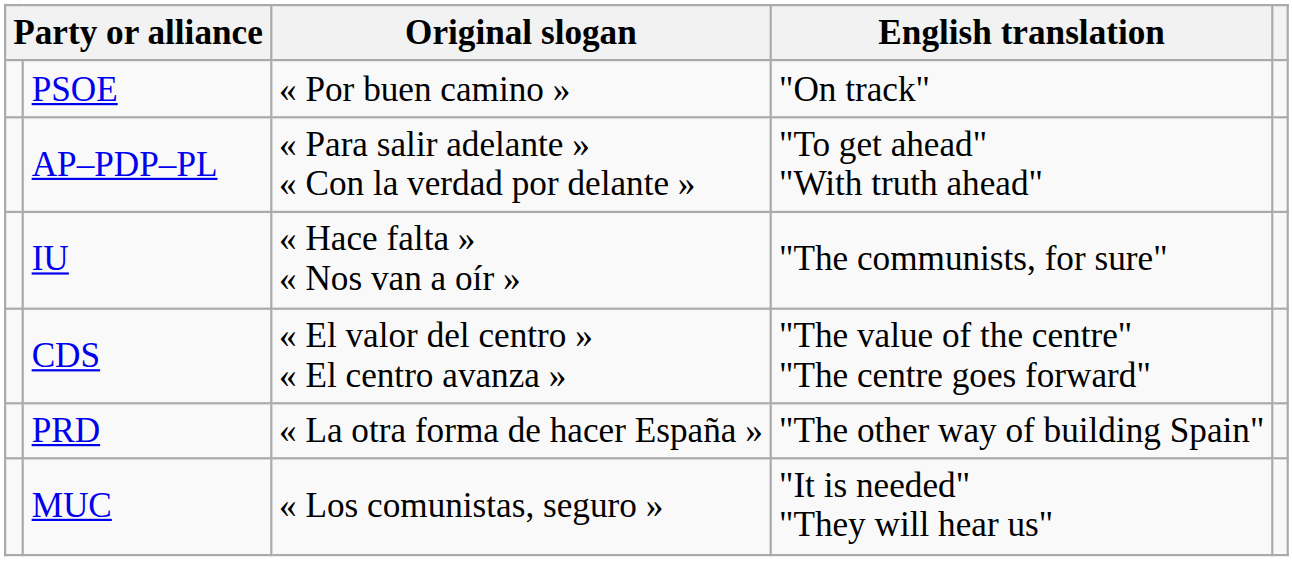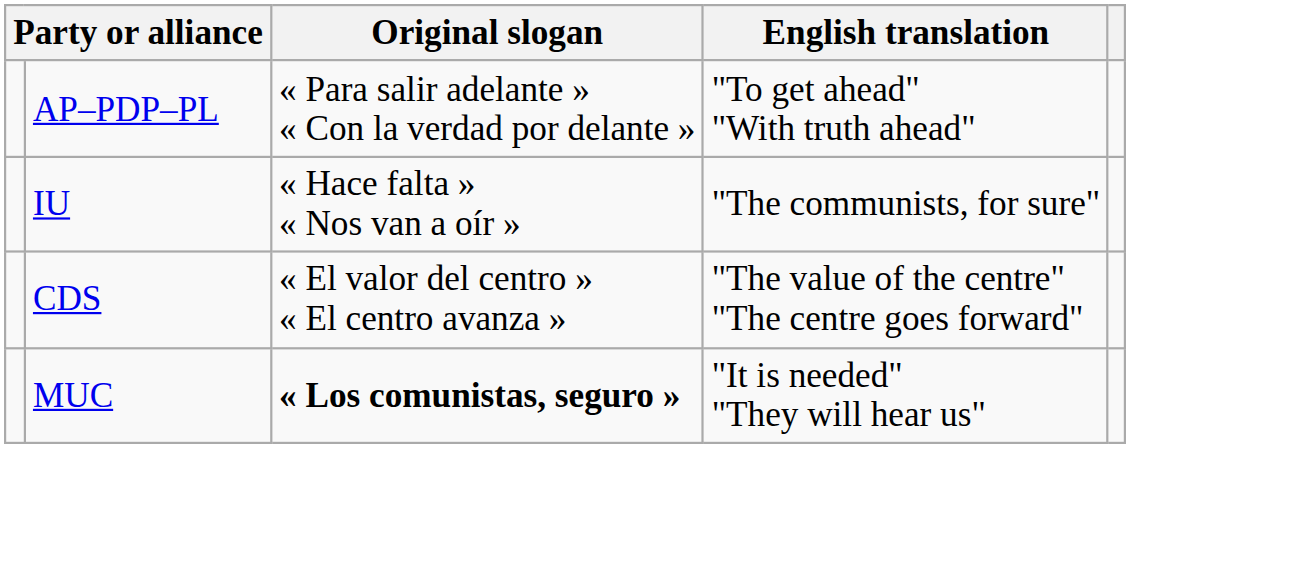- row: (75, 88)
- row: (66, 430)
(471, 505) normal -> (480, 394) bold
